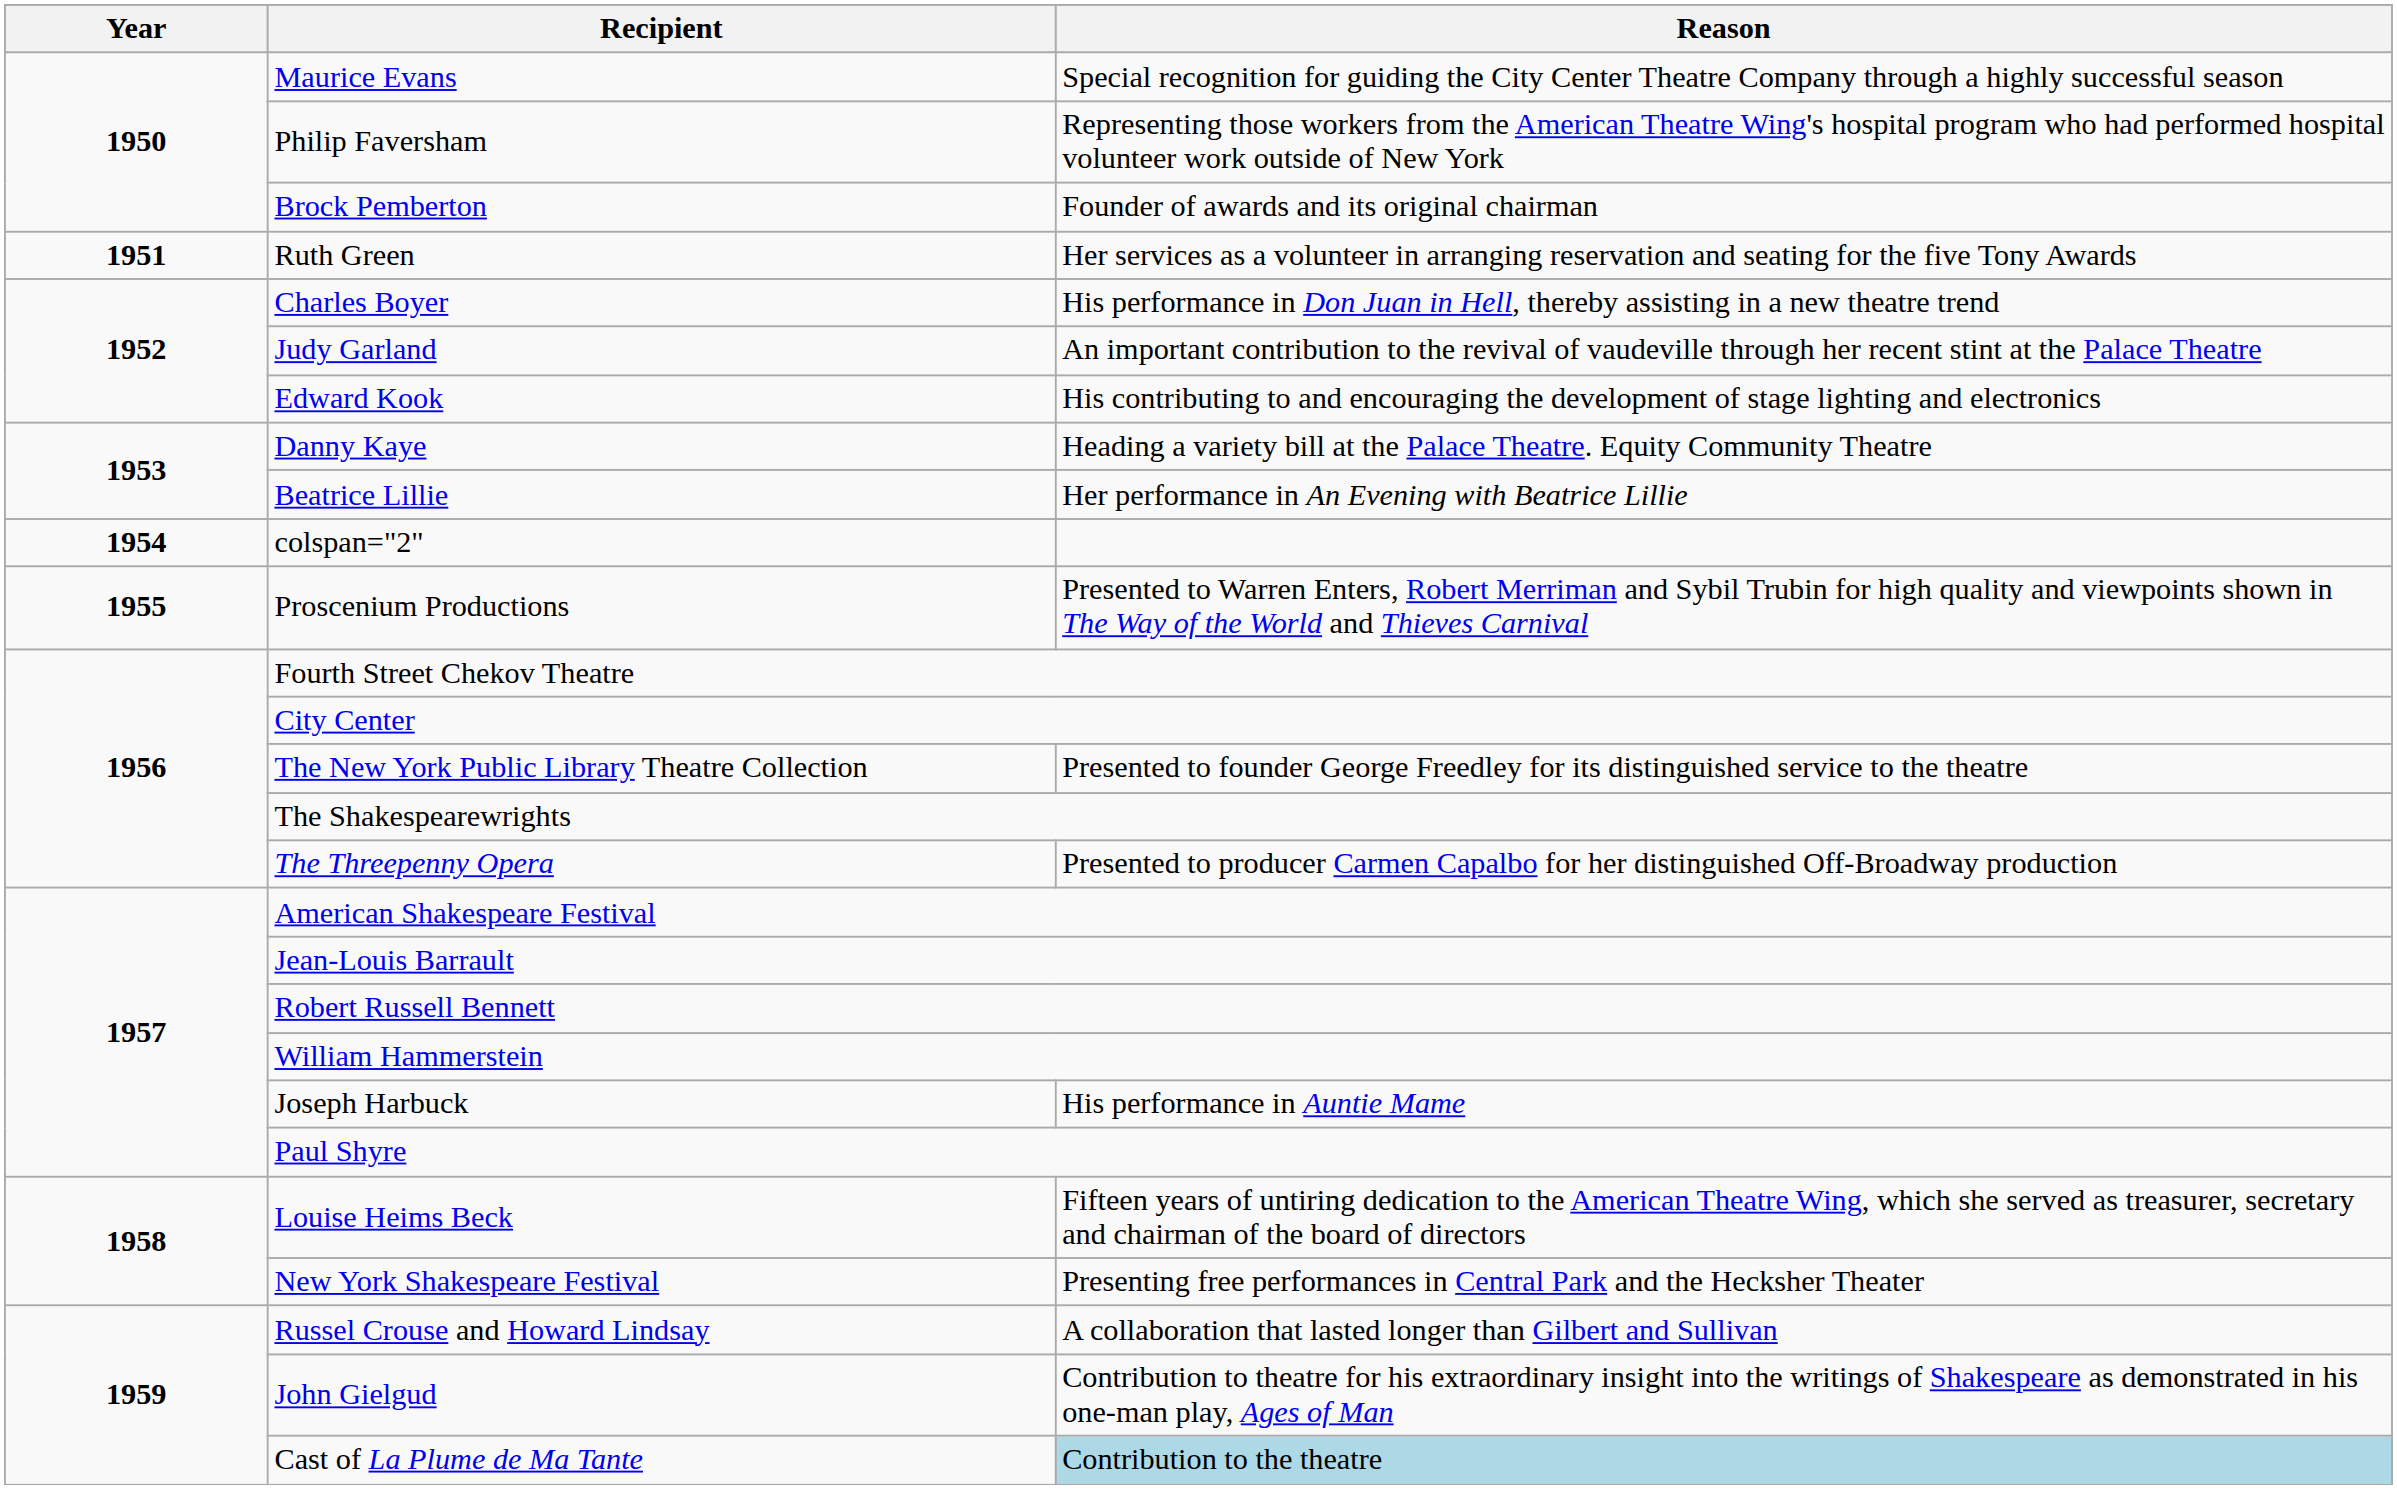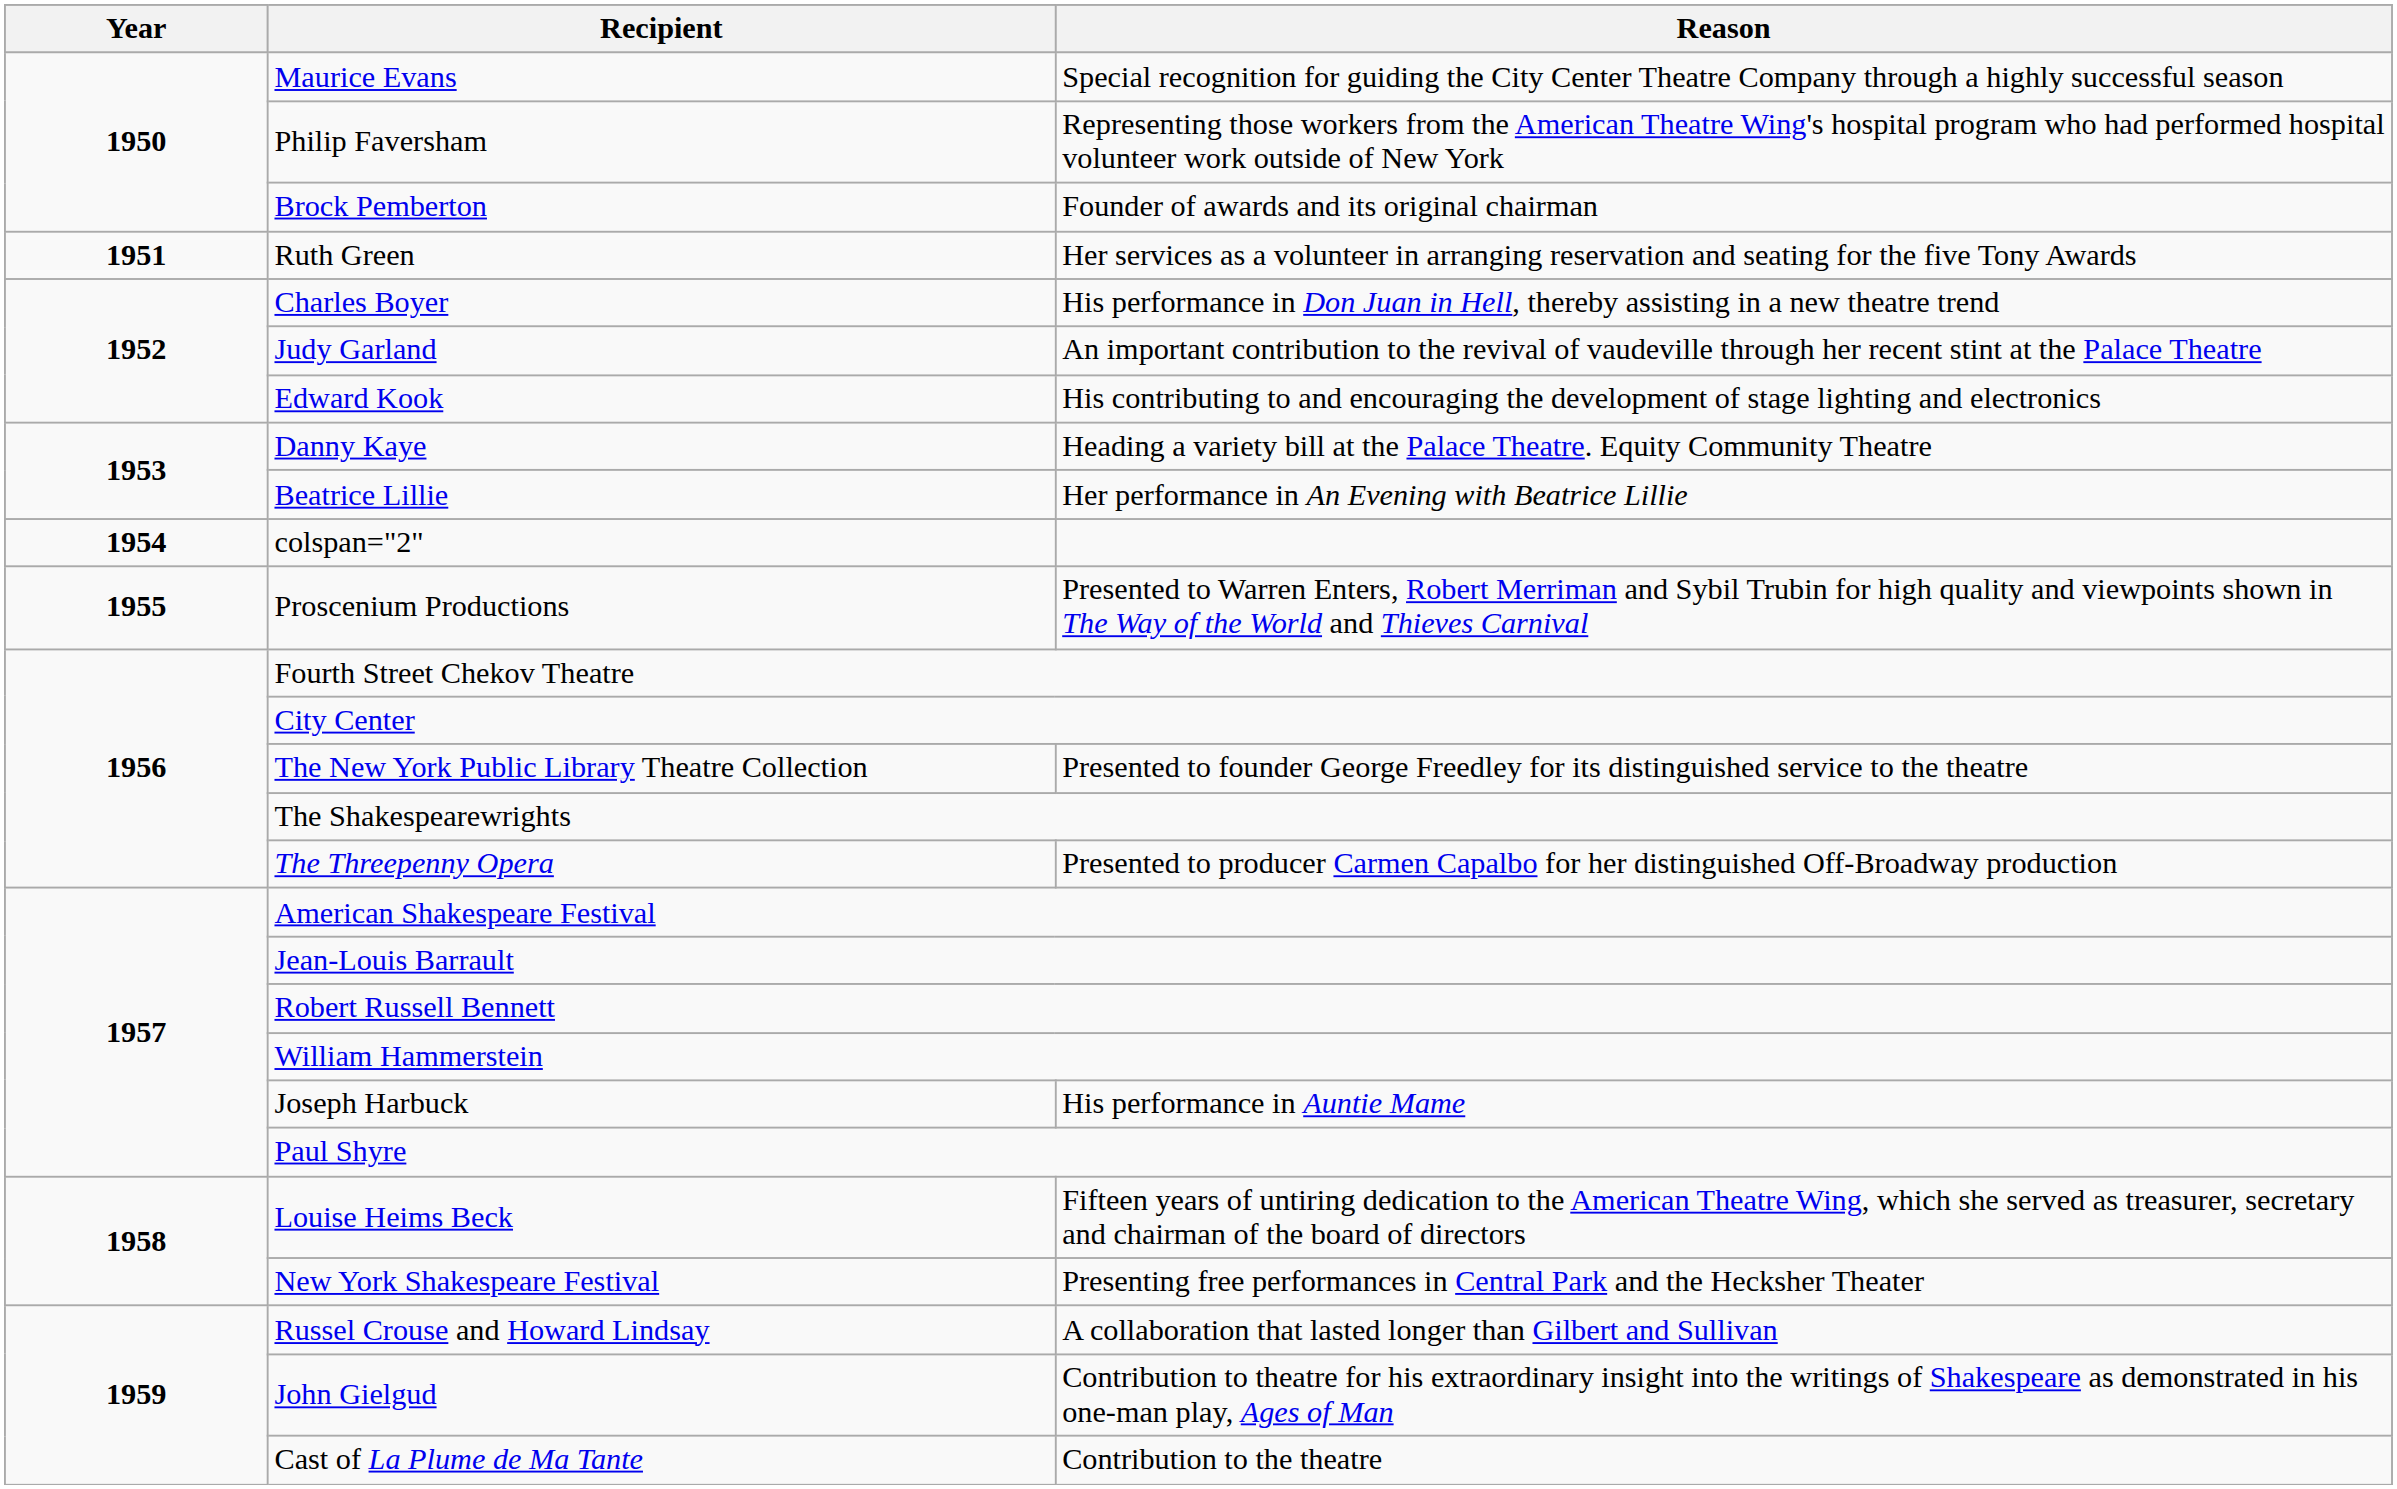(1222, 1459) lightblue background -> (1222, 1459) no background
